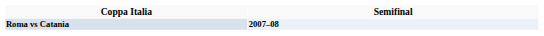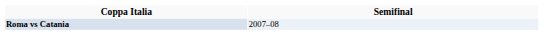(264, 24) bold -> (264, 24) normal
